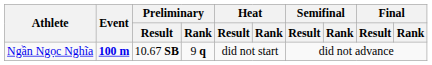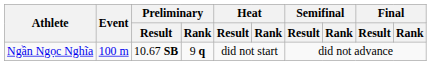(114, 51) bold -> (114, 51) normal
